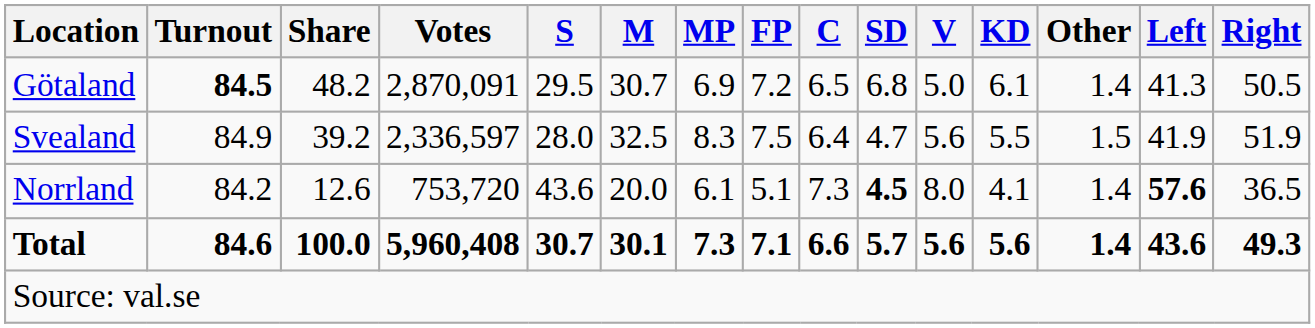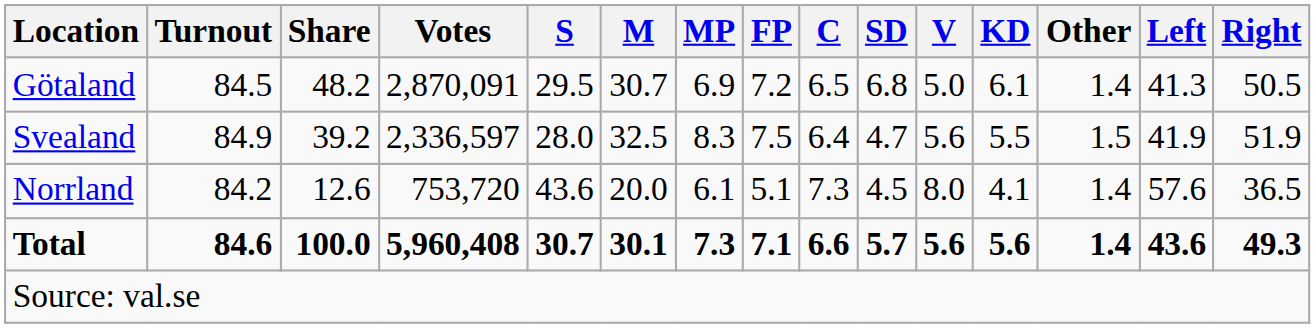(243, 84) bold -> (243, 84) normal
(887, 190) bold -> (887, 190) normal
(1177, 190) bold -> (1177, 190) normal
